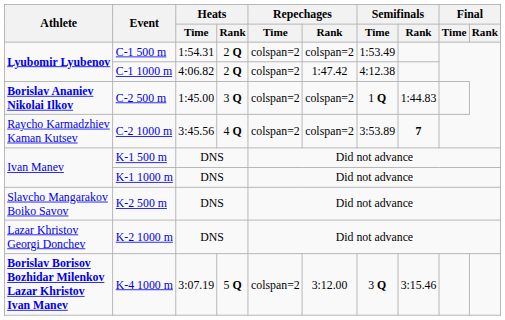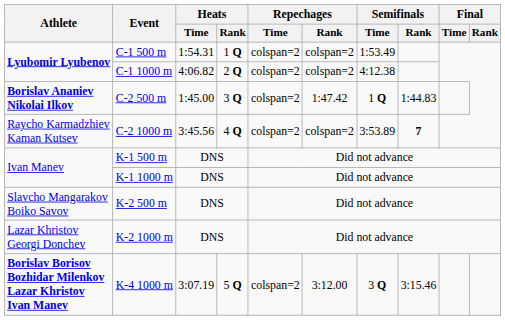(233, 52) 2 Q -> (233, 52) 1 Q
(330, 72) 1:47.42 -> (330, 72) colspan=2
(330, 98) colspan=2 -> (330, 98) 1:47.42
